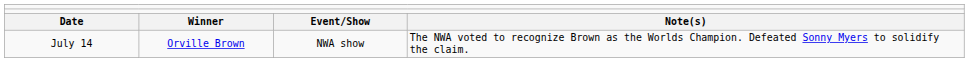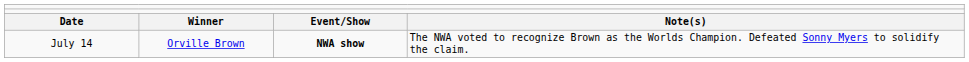(340, 44) normal -> (340, 44) bold
